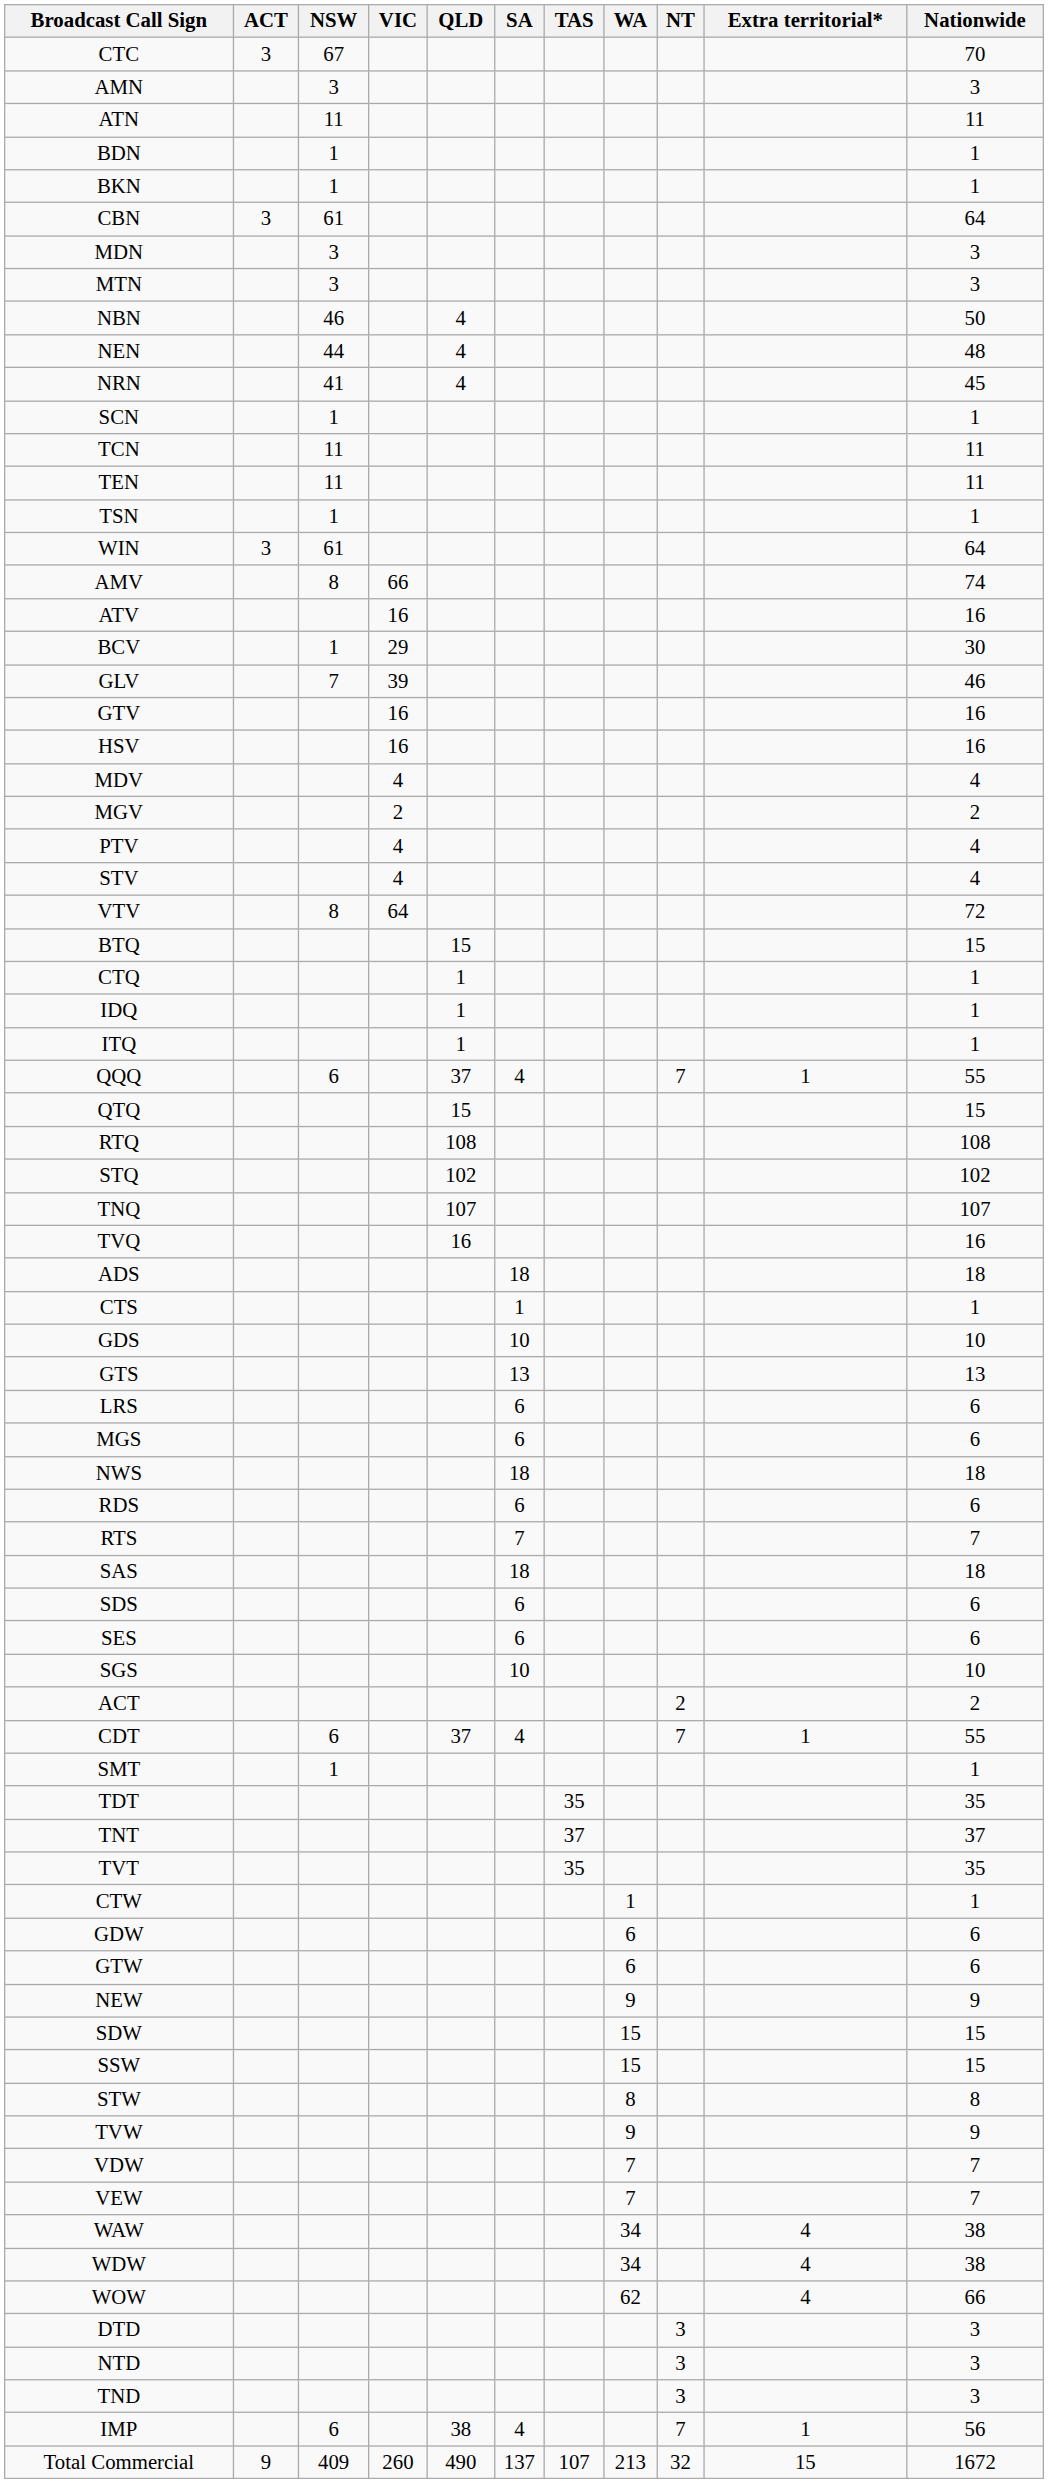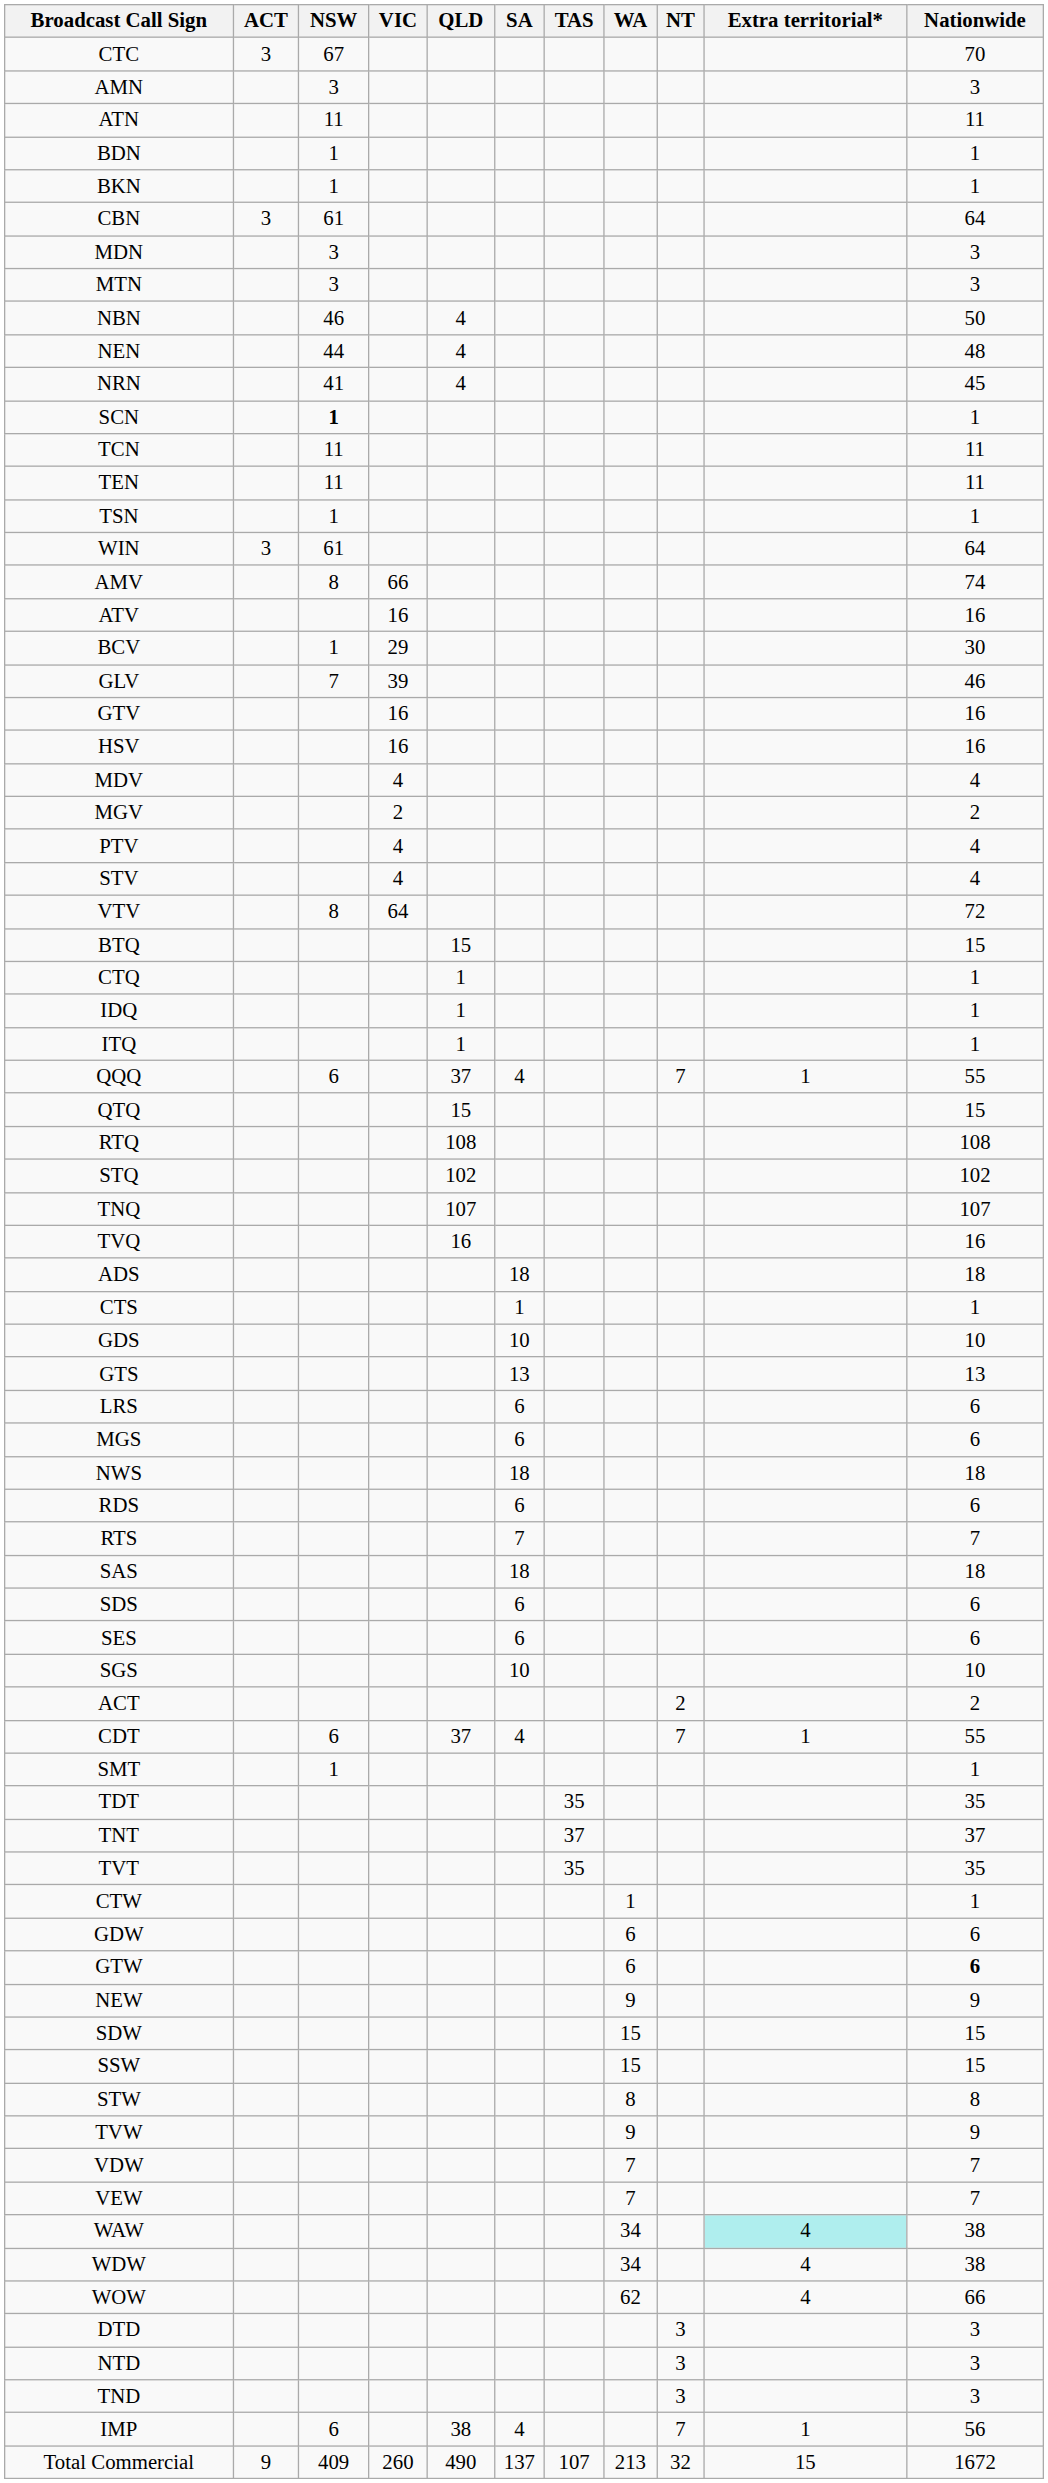(334, 416) normal -> (334, 416) bold
(975, 1967) normal -> (975, 1967) bold
(805, 2231) no background -> (805, 2231) paleturquoise background
